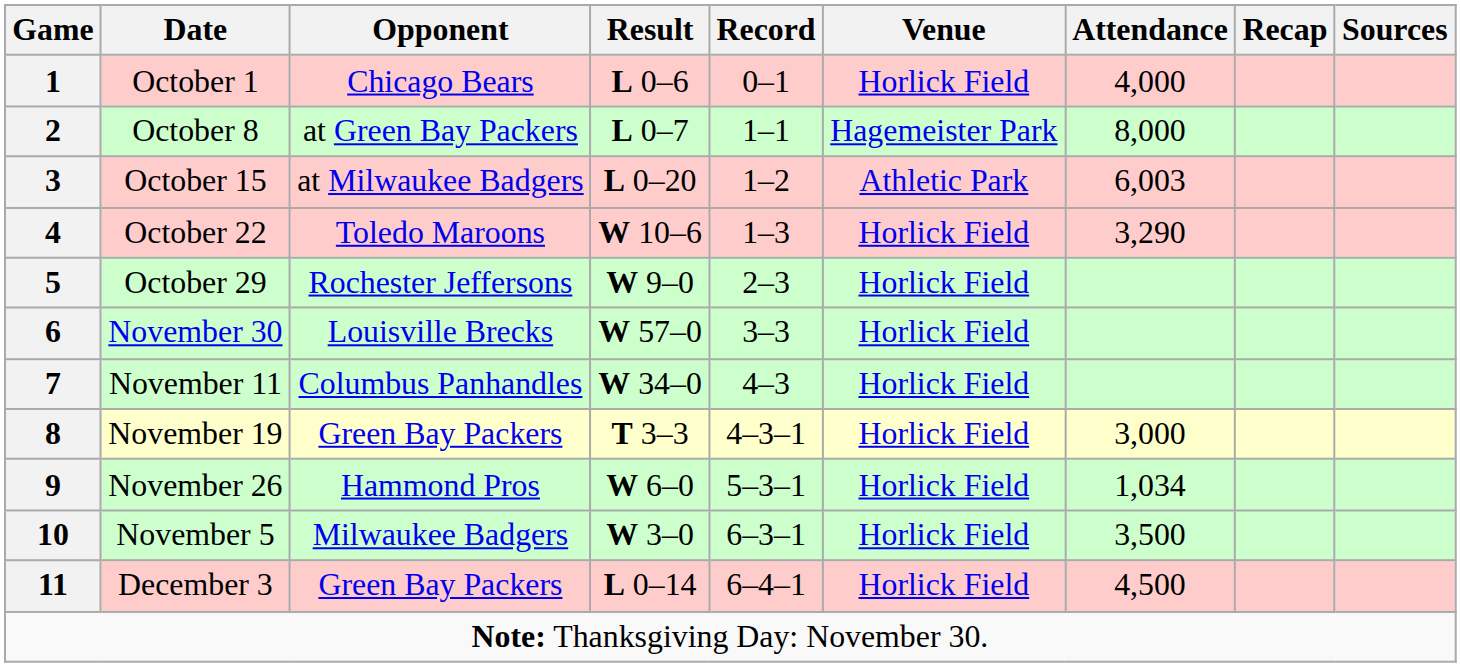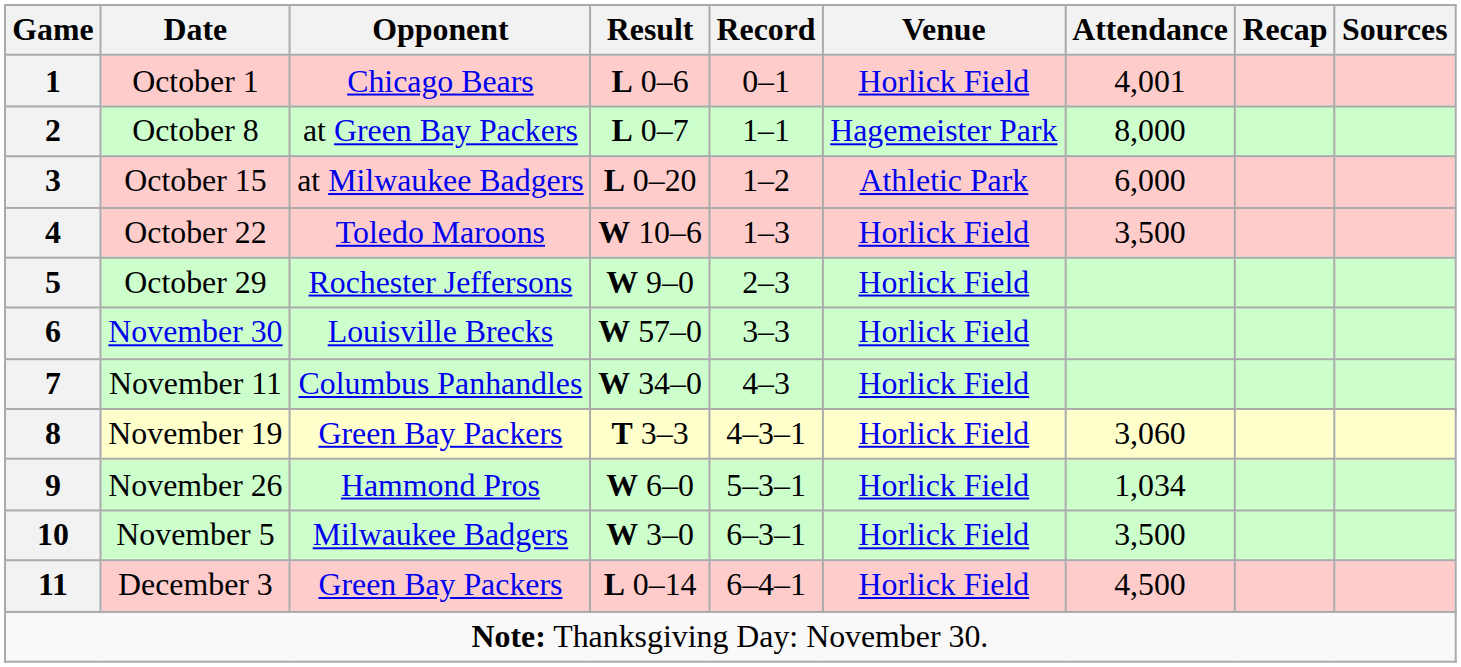(1150, 80) 4,000 -> (1150, 80) 4,001
(1150, 181) 6,003 -> (1150, 181) 6,000
(1150, 231) 3,290 -> (1150, 231) 3,500
(1150, 433) 3,000 -> (1150, 433) 3,060
